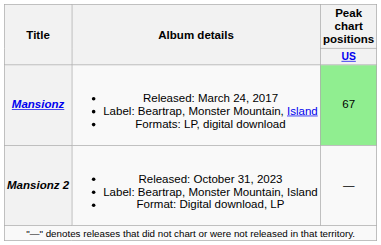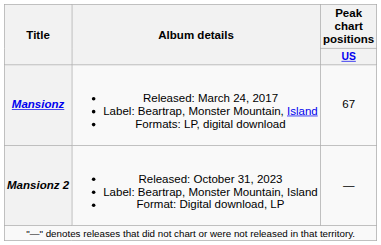(349, 105) lightgreen background -> (349, 105) no background
